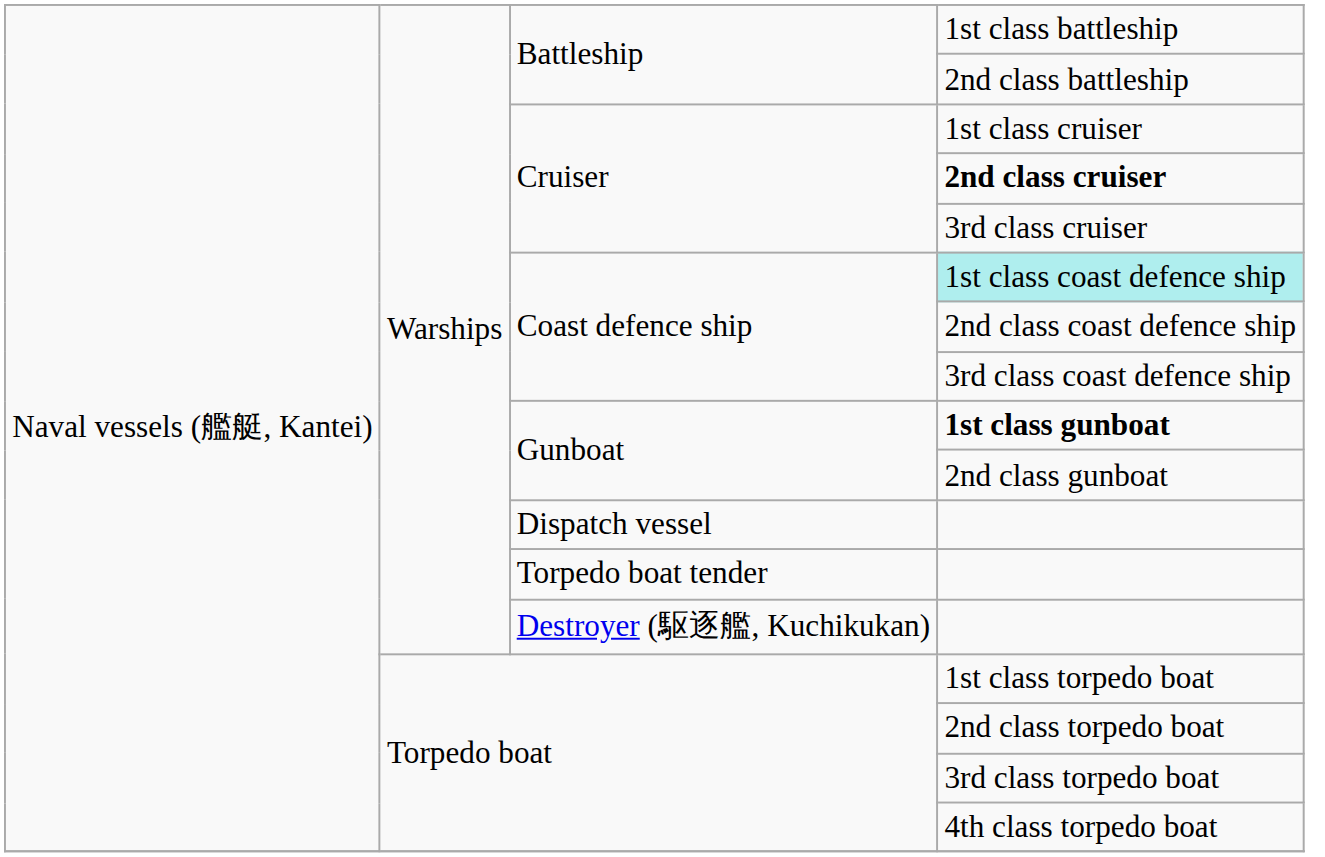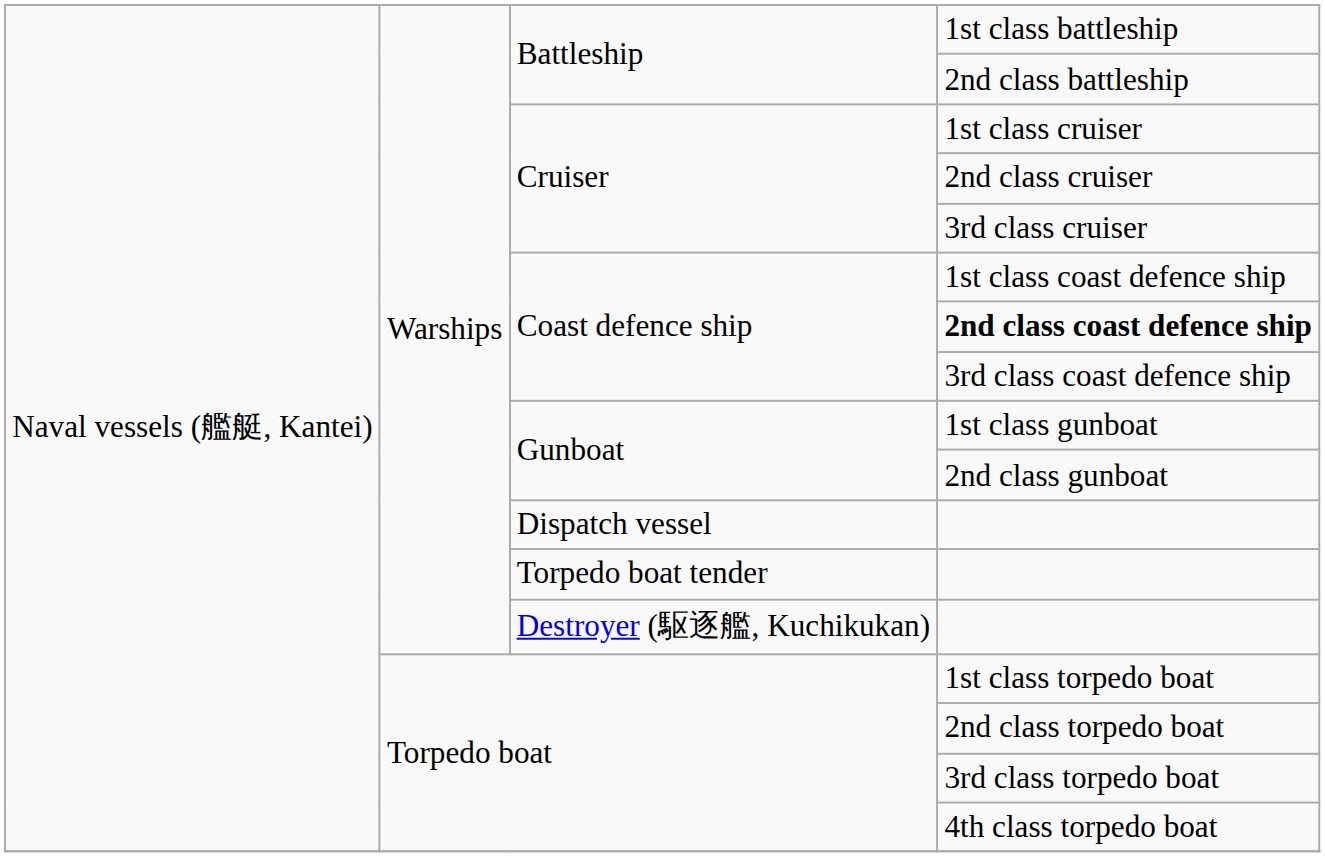(1055, 177) bold -> (1048, 177) normal
(1115, 276) paleturquoise background -> (1115, 276) no background
(1120, 326) normal -> (1128, 326) bold
(1057, 425) bold -> (1051, 425) normal
